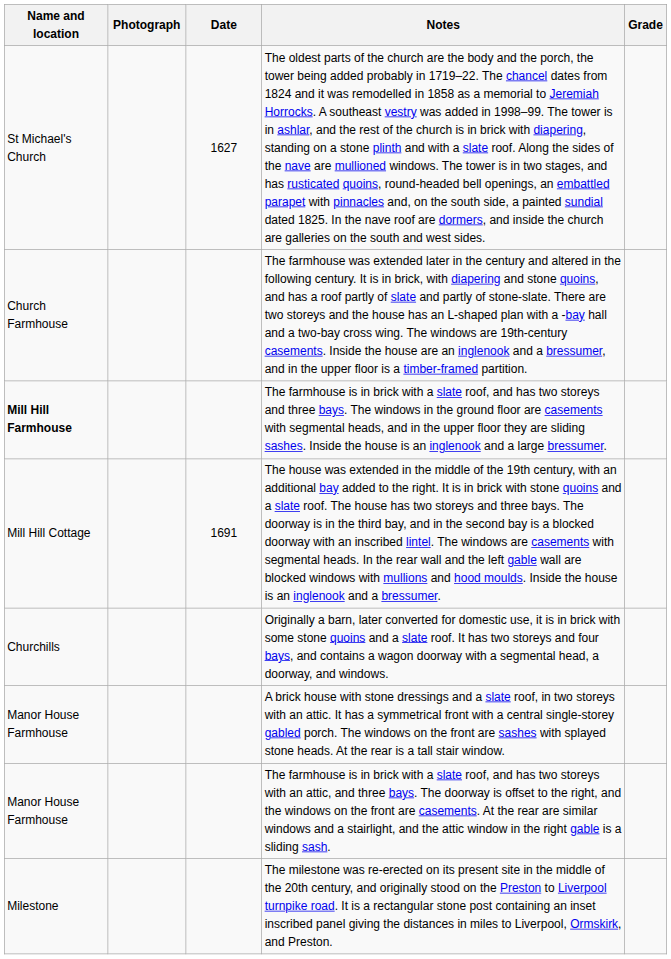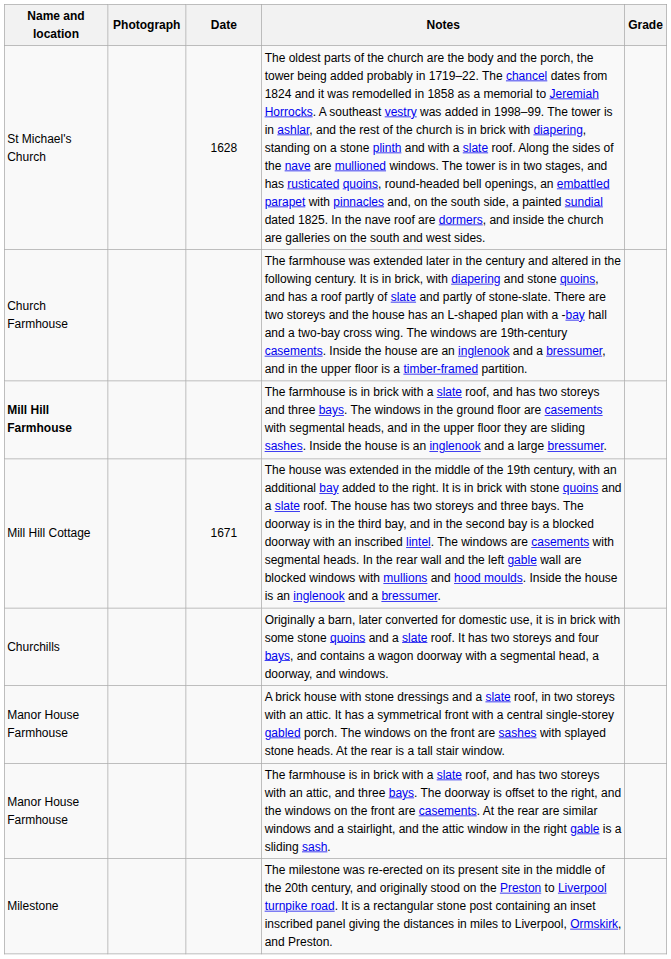(224, 147) 1627 -> (224, 147) 1628
(224, 533) 1691 -> (224, 533) 1671
